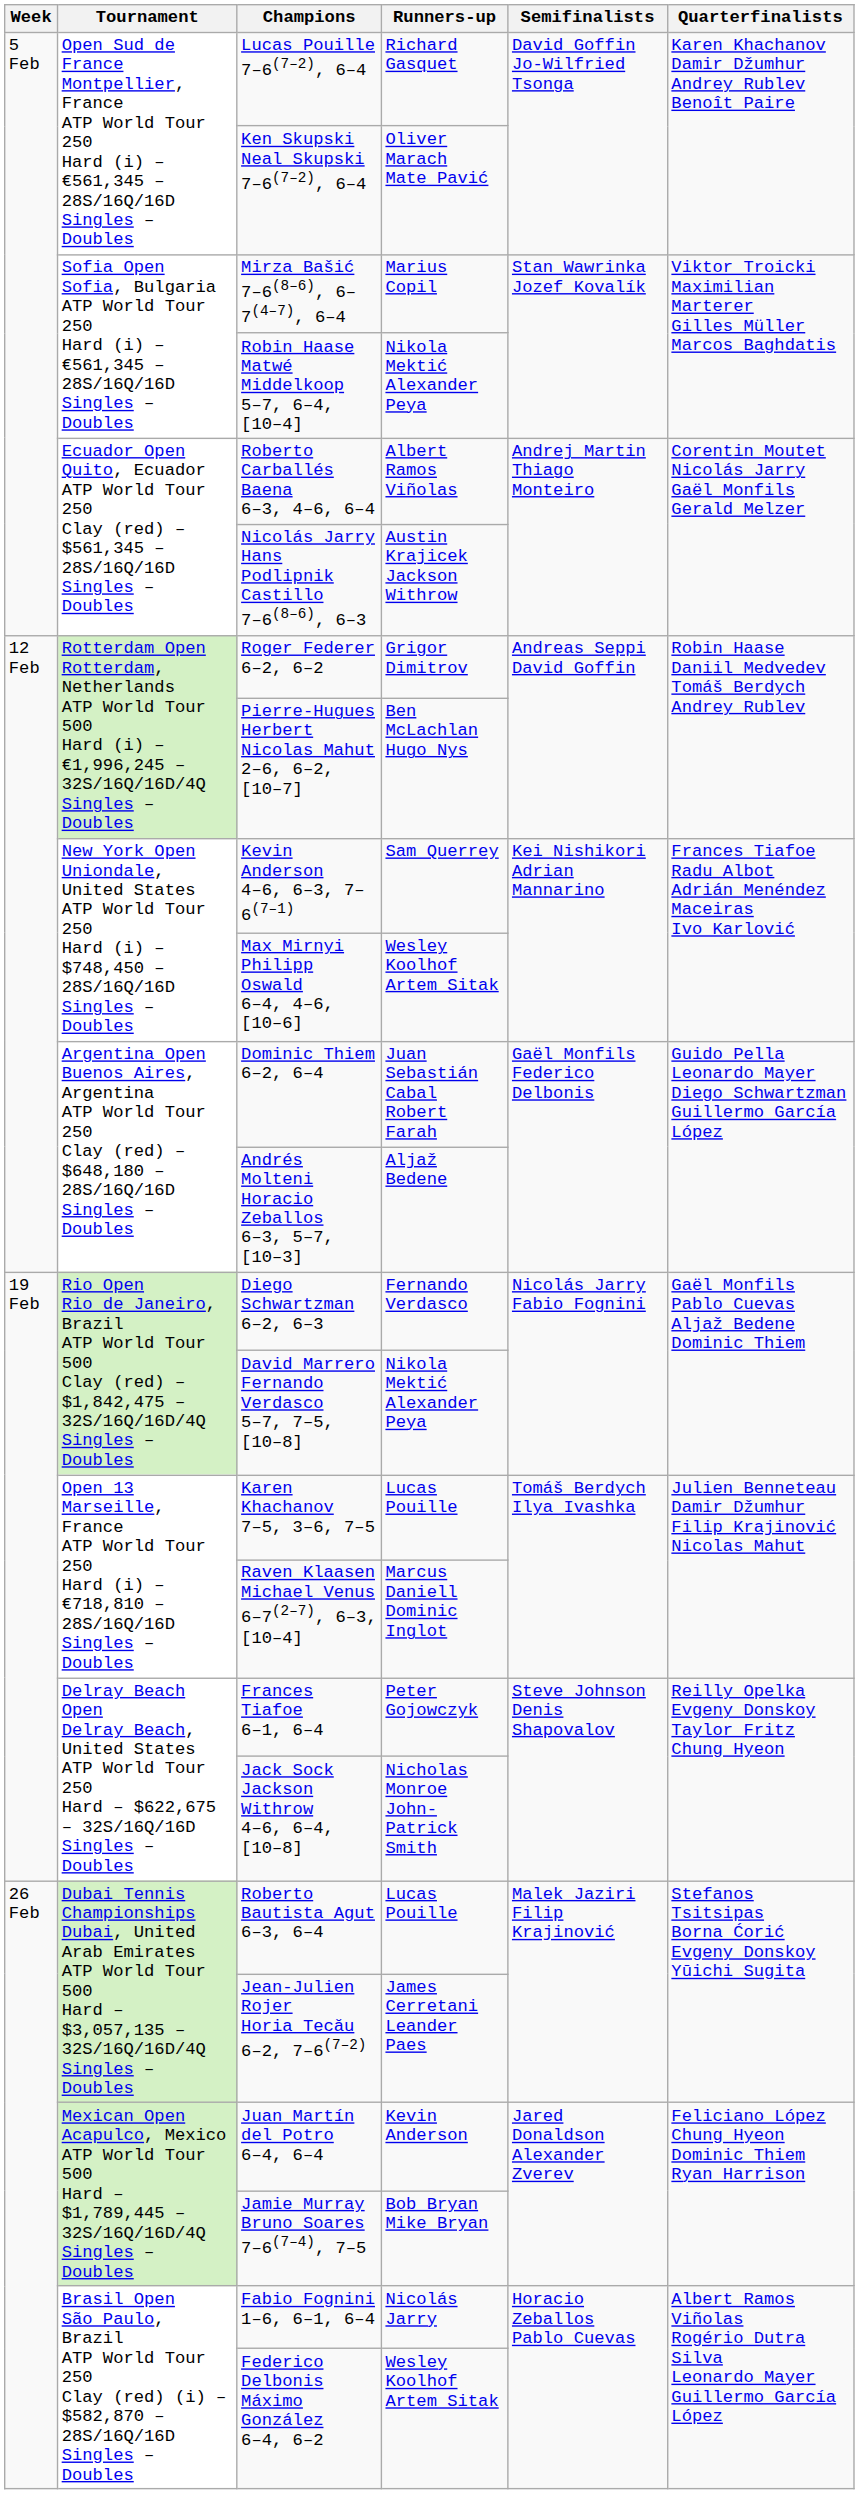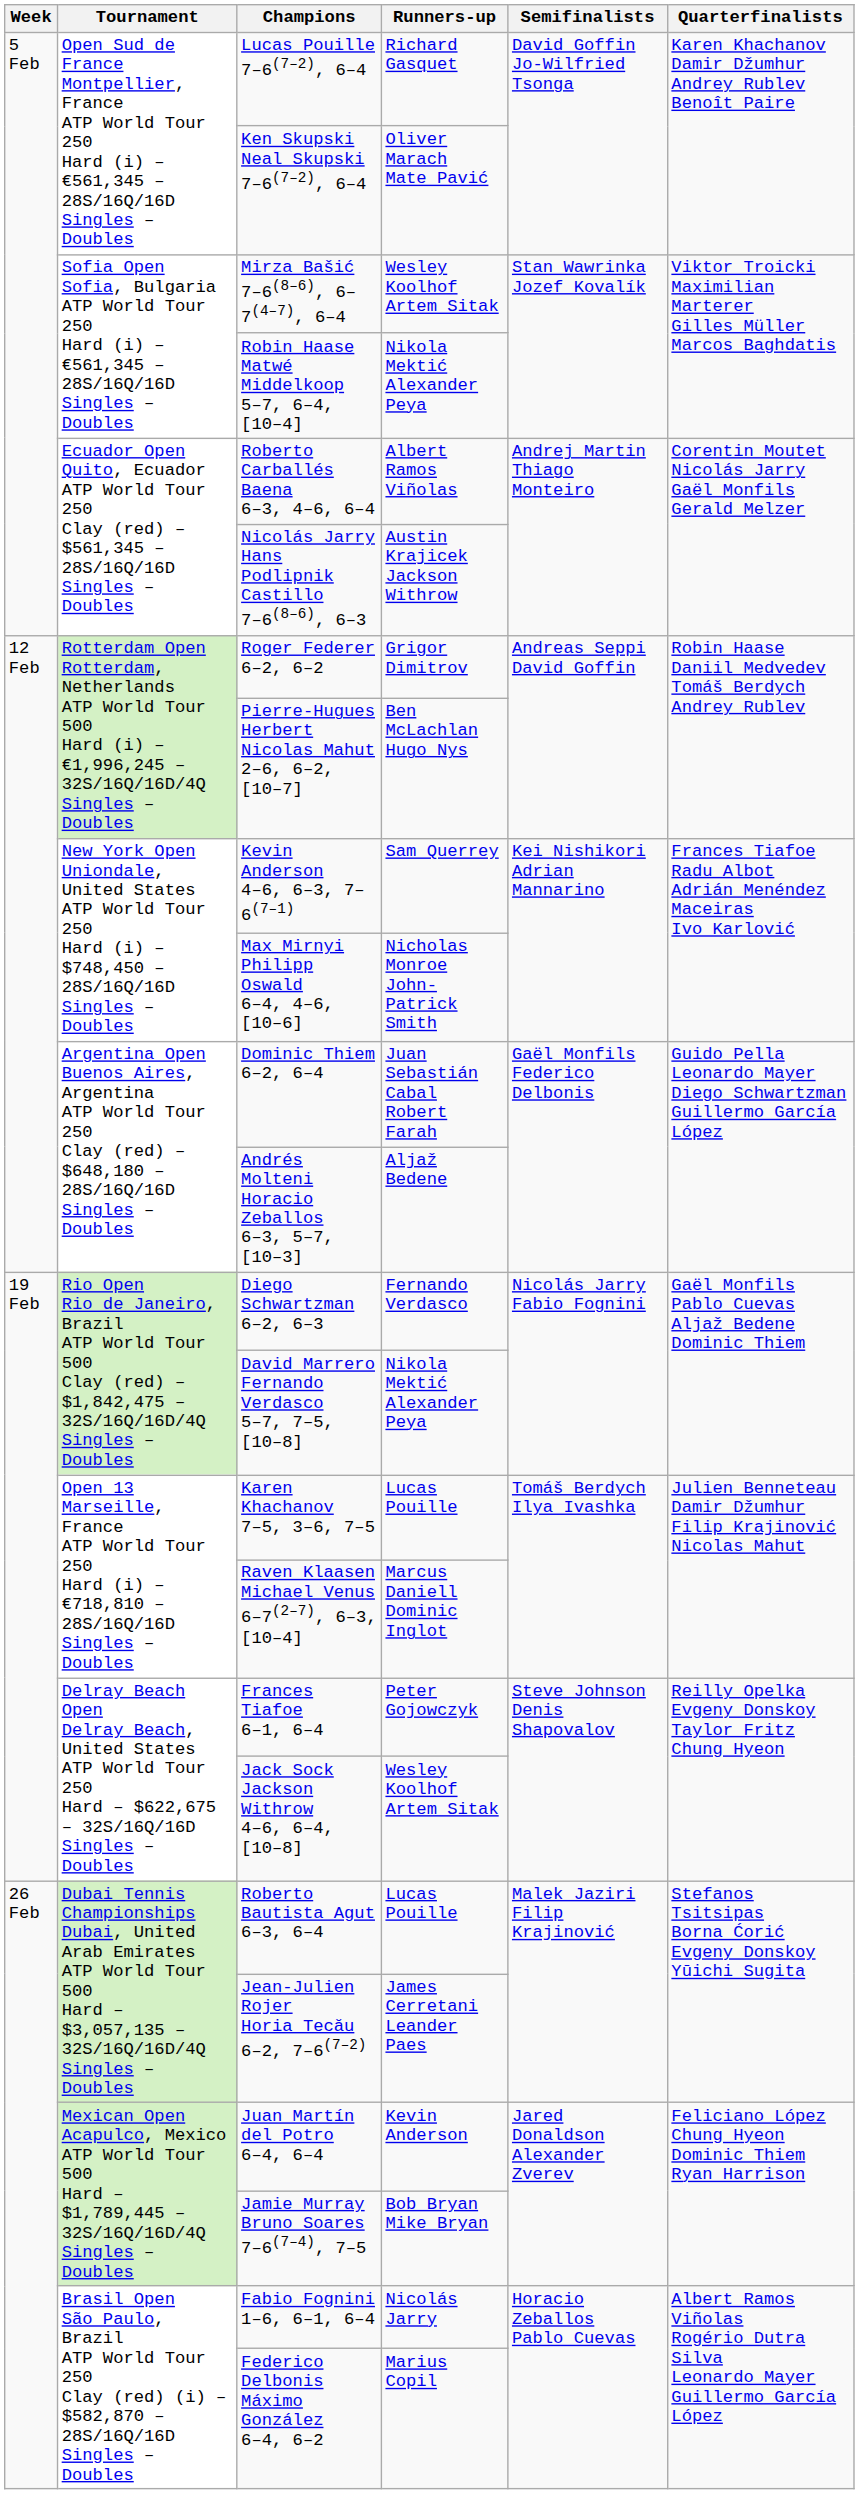(416, 279) Marius Copil -> (442, 288) Wesley Koolhof Artem Sitak
(442, 967) Wesley Koolhof Artem Sitak -> (427, 986) Nicholas Monroe John-Patrick Smith
(427, 1809) Nicholas Monroe John-Patrick Smith -> (442, 1790) Wesley Koolhof Artem Sitak
(442, 2383) Wesley Koolhof Artem Sitak -> (416, 2373) Marius Copil
